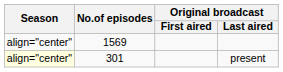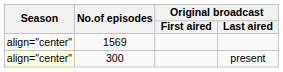(115, 58) 301 -> (115, 58) 300
